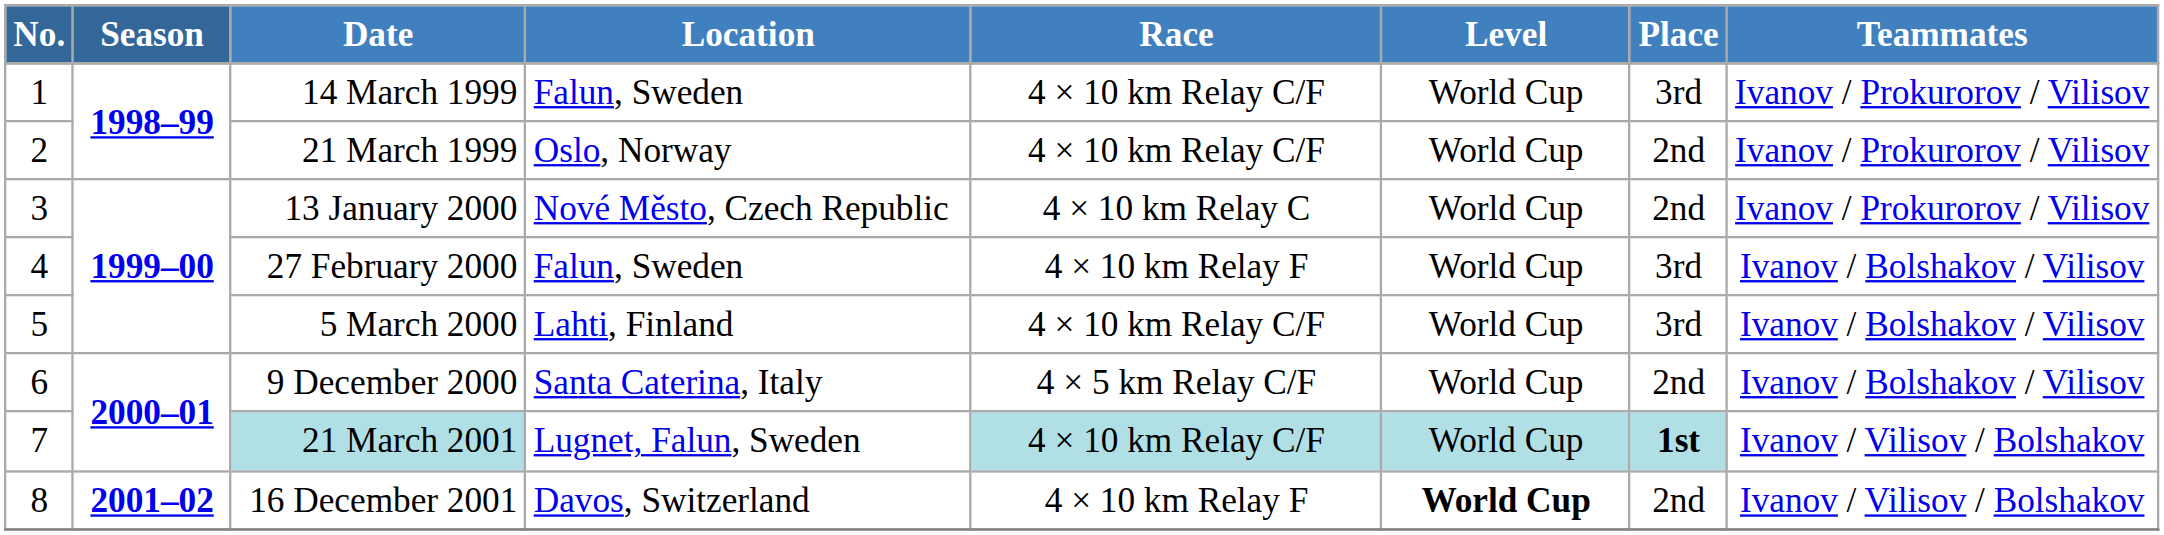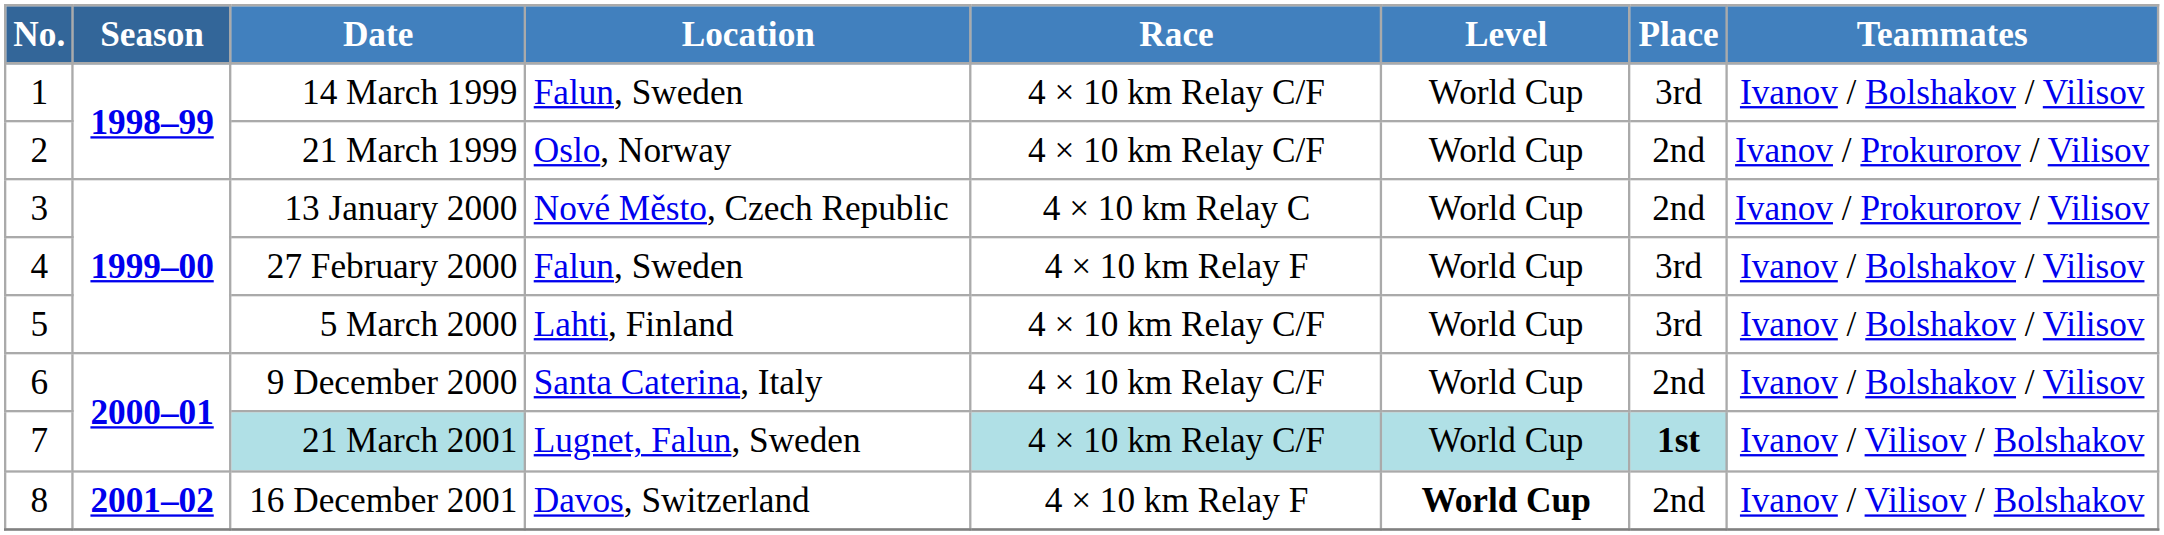(1942, 91) Ivanov / Prokurorov / Vilisov -> (1942, 91) Ivanov / Bolshakov / Vilisov
(1177, 382) 4 × 5 km Relay C/F -> (1177, 382) 4 × 10 km Relay C/F
